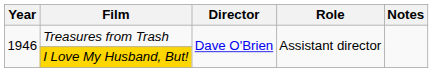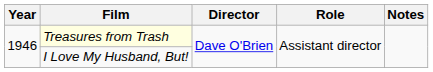(106, 36) no background -> (106, 36) lightyellow background
(116, 57) gold background -> (116, 57) no background
